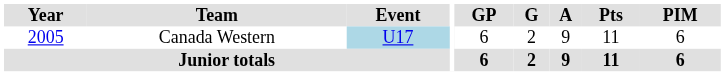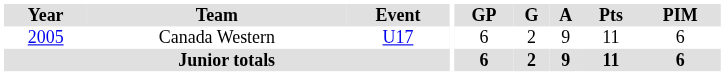(398, 37) lightblue background -> (398, 37) no background
